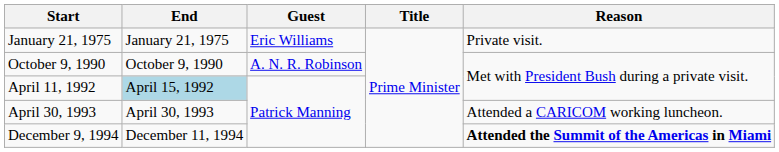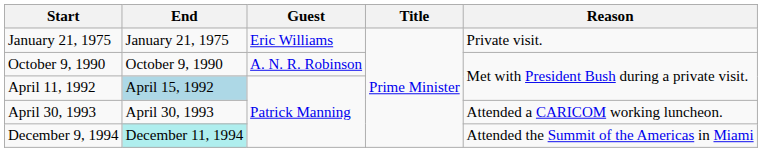(184, 135) no background -> (184, 135) paleturquoise background
(619, 135) bold -> (610, 135) normal
